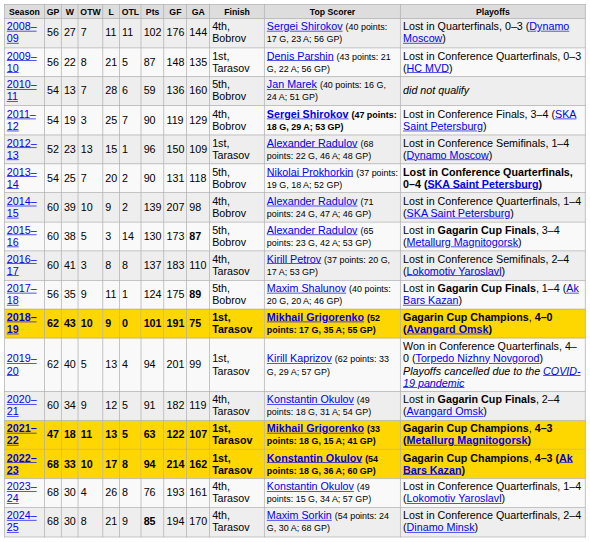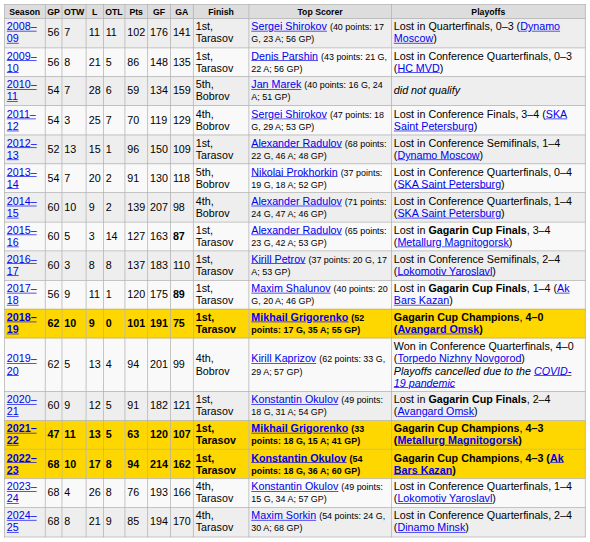- column: (70, 11)
(198, 33) 144 -> (182, 33) 141
(229, 33) 4th, Bobrov -> (214, 33) 1st, Tarasov
(150, 62) 87 -> (133, 62) 86
(175, 91) 136 -> (159, 91) 134
(198, 91) 160 -> (182, 91) 159
(150, 120) 90 -> (133, 120) 70
(332, 120) bold -> (318, 120) normal
(150, 178) 90 -> (133, 178) 91
(175, 178) 131 -> (159, 178) 130
(488, 178) bold -> (483, 178) normal
(153, 236) 130 -> (136, 236) 127
(175, 236) 173 -> (159, 236) 163
(229, 236) 5th, Bobrov -> (214, 236) 1st, Tarasov
(231, 265) 4th, Tarasov -> (214, 265) 1st, Tarasov
(153, 294) 124 -> (136, 294) 120
(229, 294) 5th, Bobrov -> (214, 294) 1st, Tarasov
(231, 364) 1st, Tarasov -> (213, 364) 4th, Bobrov
(198, 406) 119 -> (182, 406) 121
(231, 406) 4th, Tarasov -> (214, 406) 1st, Tarasov
(175, 435) 122 -> (159, 435) 120
(198, 493) 161 -> (182, 493) 166
(150, 522) bold -> (133, 522) normal
